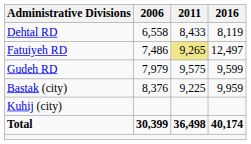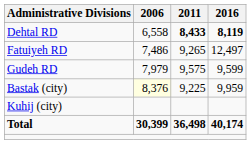(193, 32) normal -> (193, 32) bold
(230, 32) normal -> (230, 32) bold
(193, 50) khaki background -> (193, 50) no background
(155, 87) no background -> (155, 87) lightyellow background
